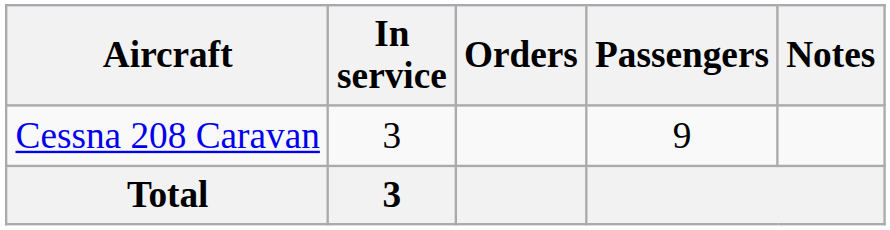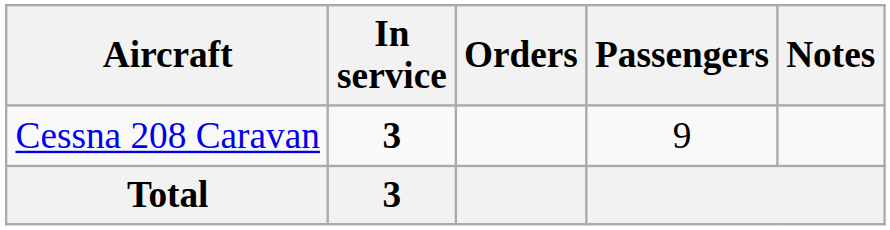(392, 135) normal -> (392, 135) bold
